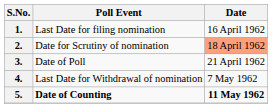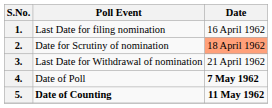(60, 62) Date of Poll -> (119, 62) Last Date for Withdrawal of nomination
(119, 78) Last Date for Withdrawal of nomination -> (60, 78) Date of Poll
(232, 78) normal -> (233, 78) bold
